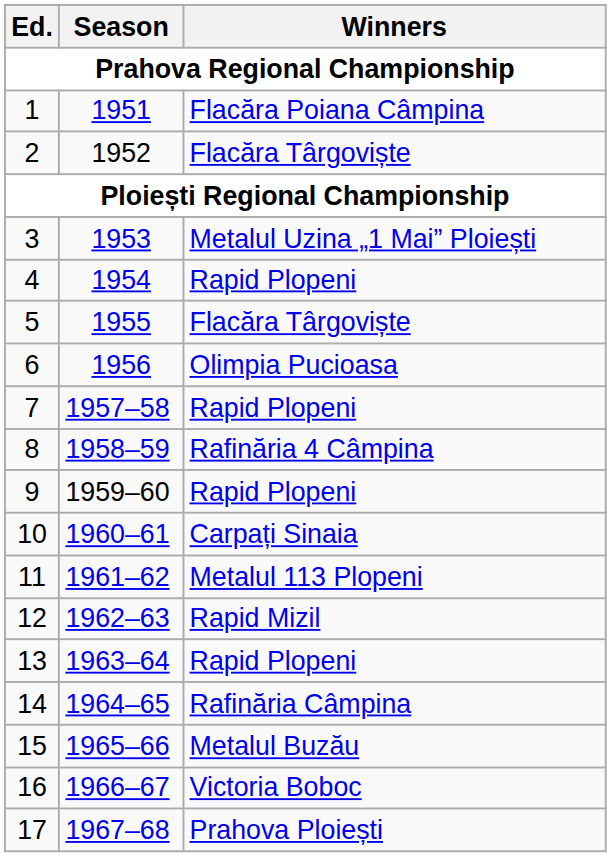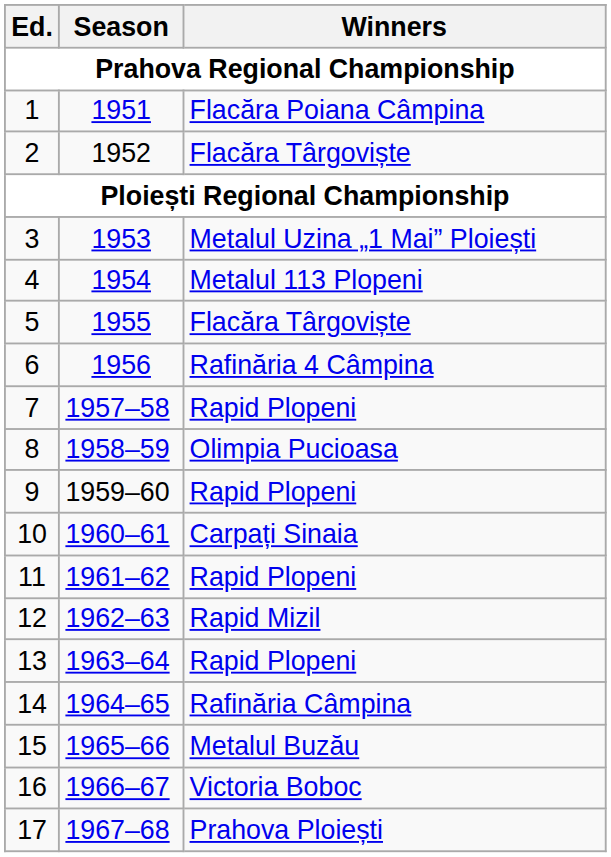(273, 280) Rapid Plopeni -> (306, 280) Metalul 113 Plopeni
(294, 365) Olimpia Pucioasa -> (312, 365) Rafinăria 4 Câmpina
(312, 450) Rafinăria 4 Câmpina -> (294, 450) Olimpia Pucioasa
(306, 577) Metalul 113 Plopeni -> (273, 577) Rapid Plopeni
